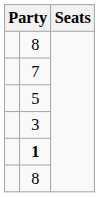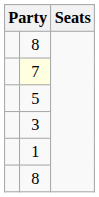(35, 71) no background -> (35, 71) lightyellow background
(35, 152) bold -> (35, 152) normal
